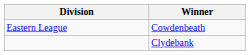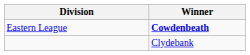(178, 27) normal -> (180, 27) bold
